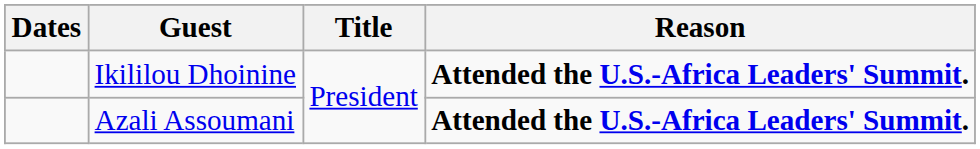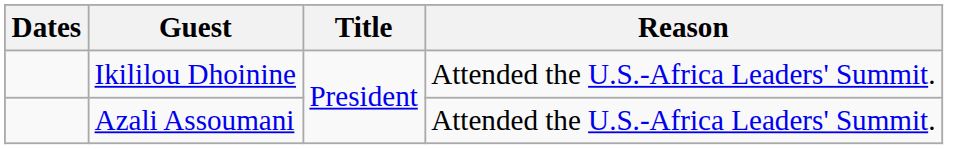(700, 73) bold -> (683, 73) normal
(700, 119) bold -> (683, 119) normal
